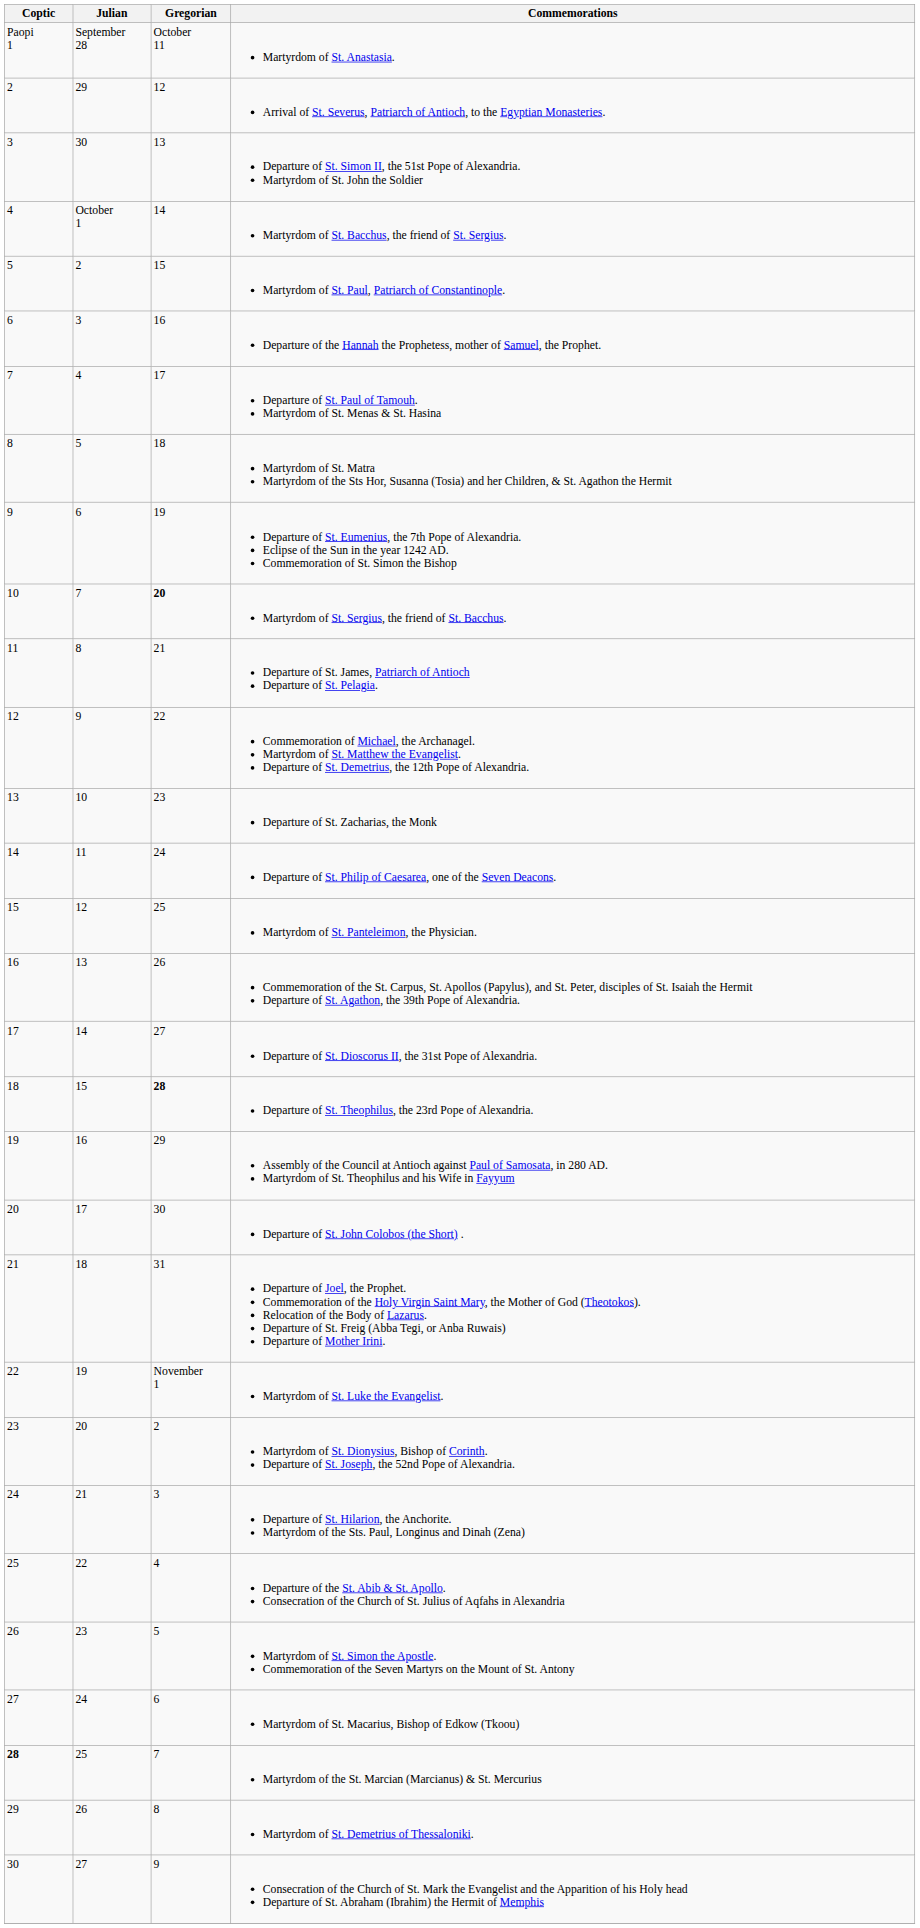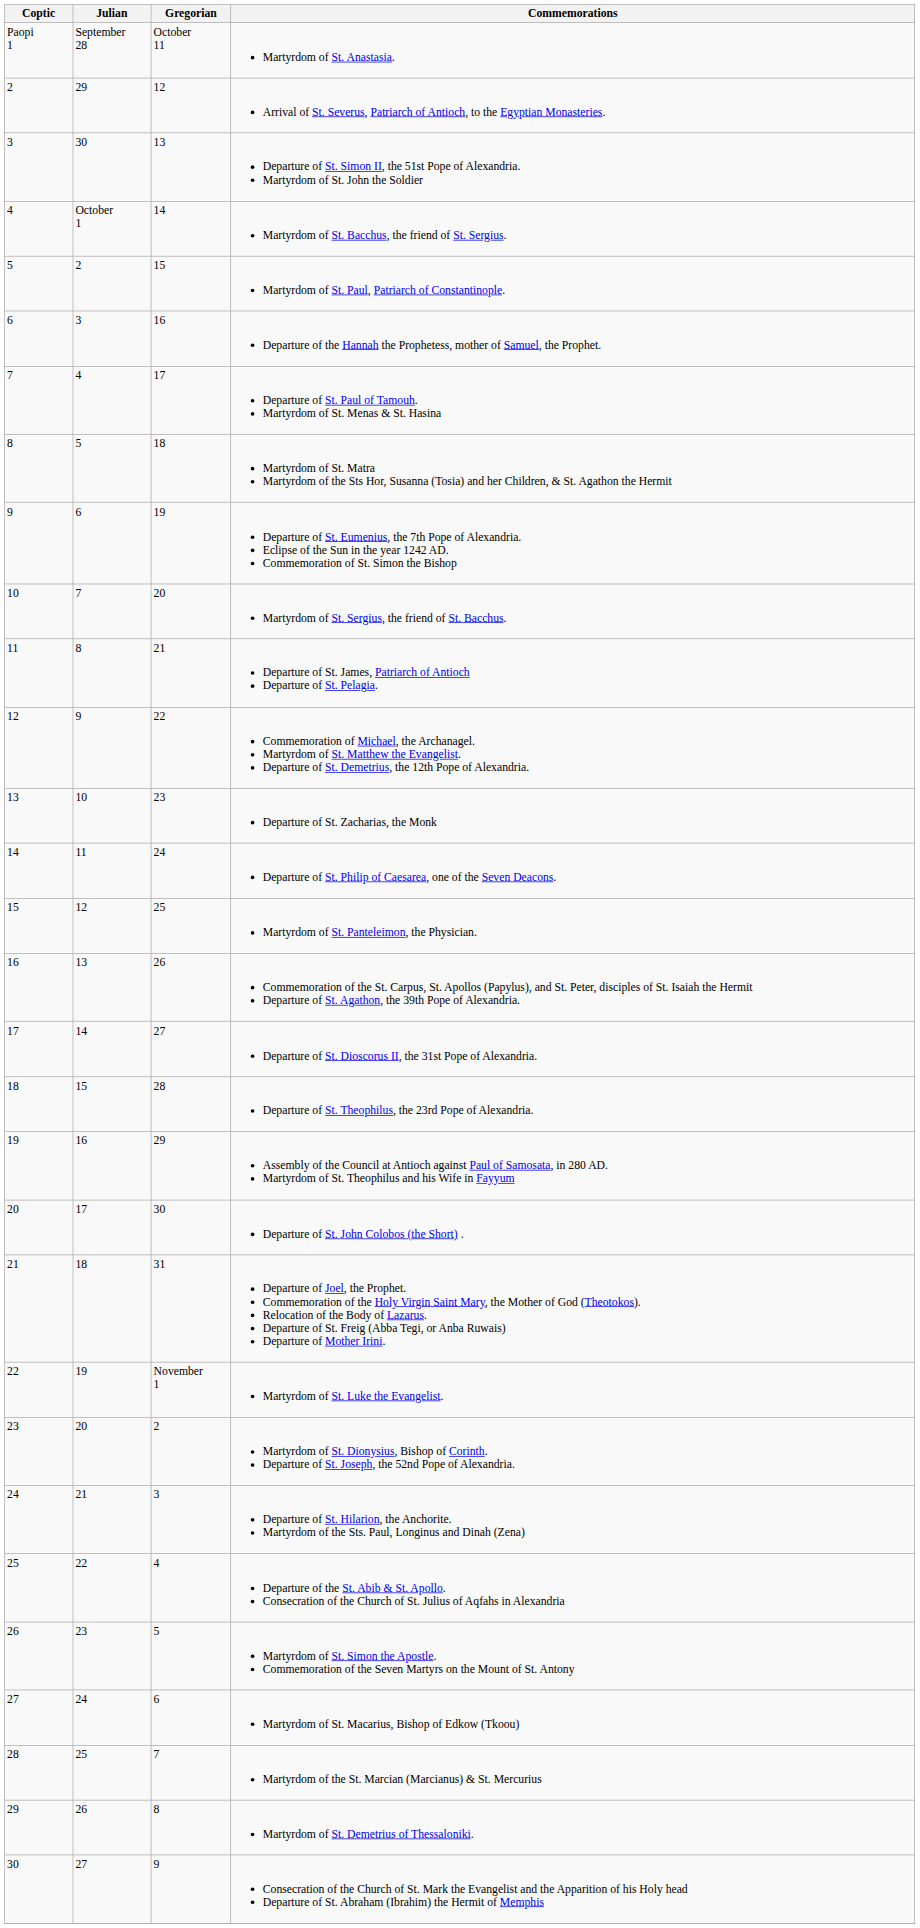(159, 593) bold -> (159, 593) normal
(159, 1085) bold -> (159, 1085) normal
(13, 1754) bold -> (13, 1754) normal
